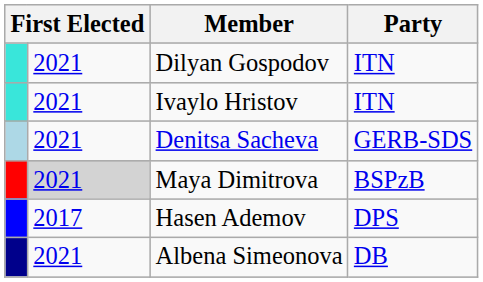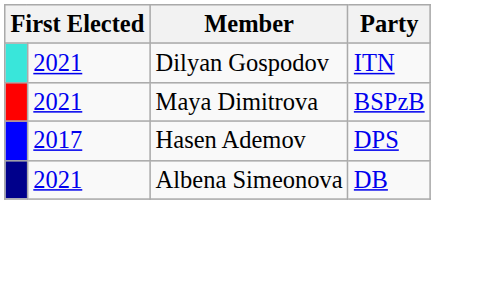- row: (227, 101)
- row: (237, 140)
(58, 179) lightgrey background -> (58, 101) no background
